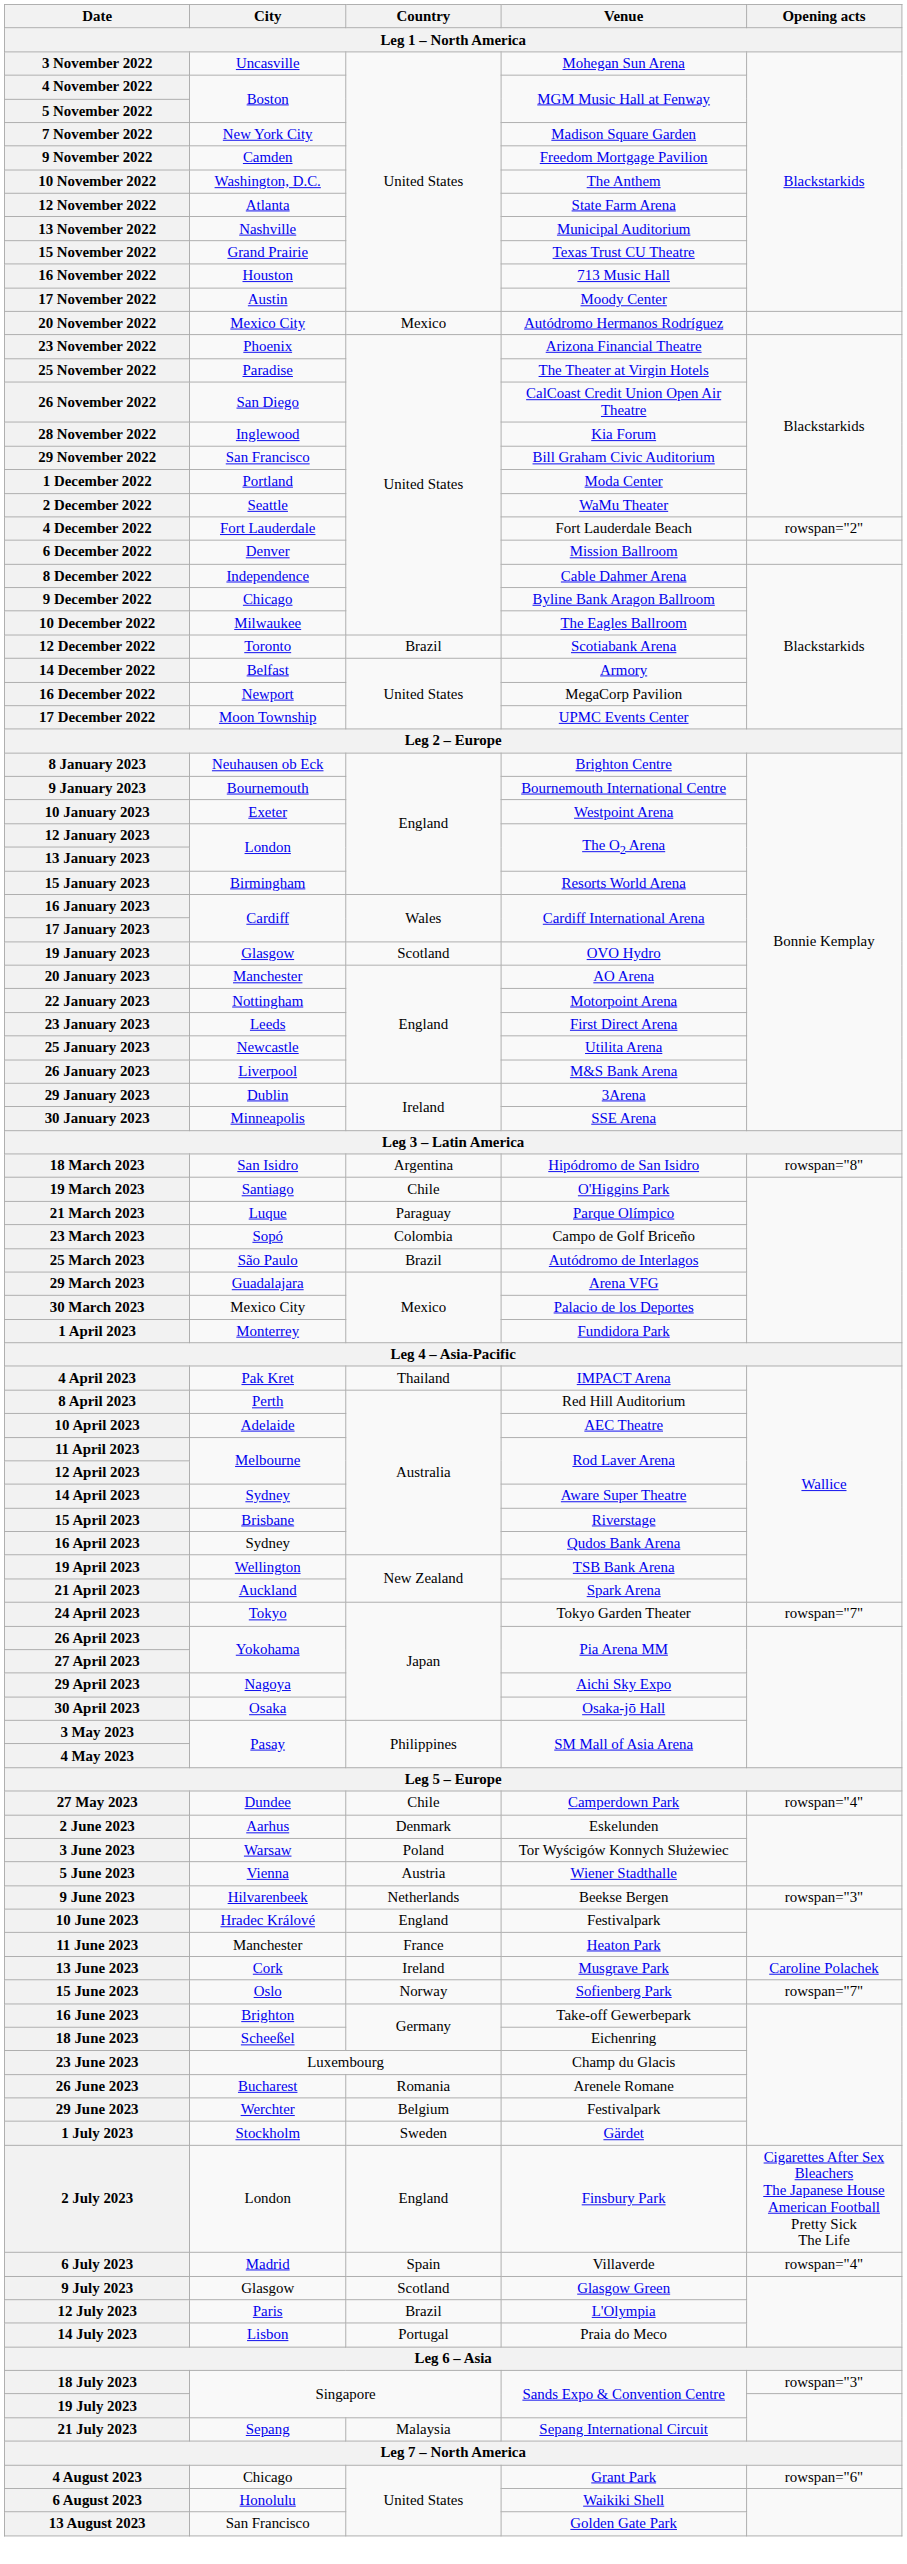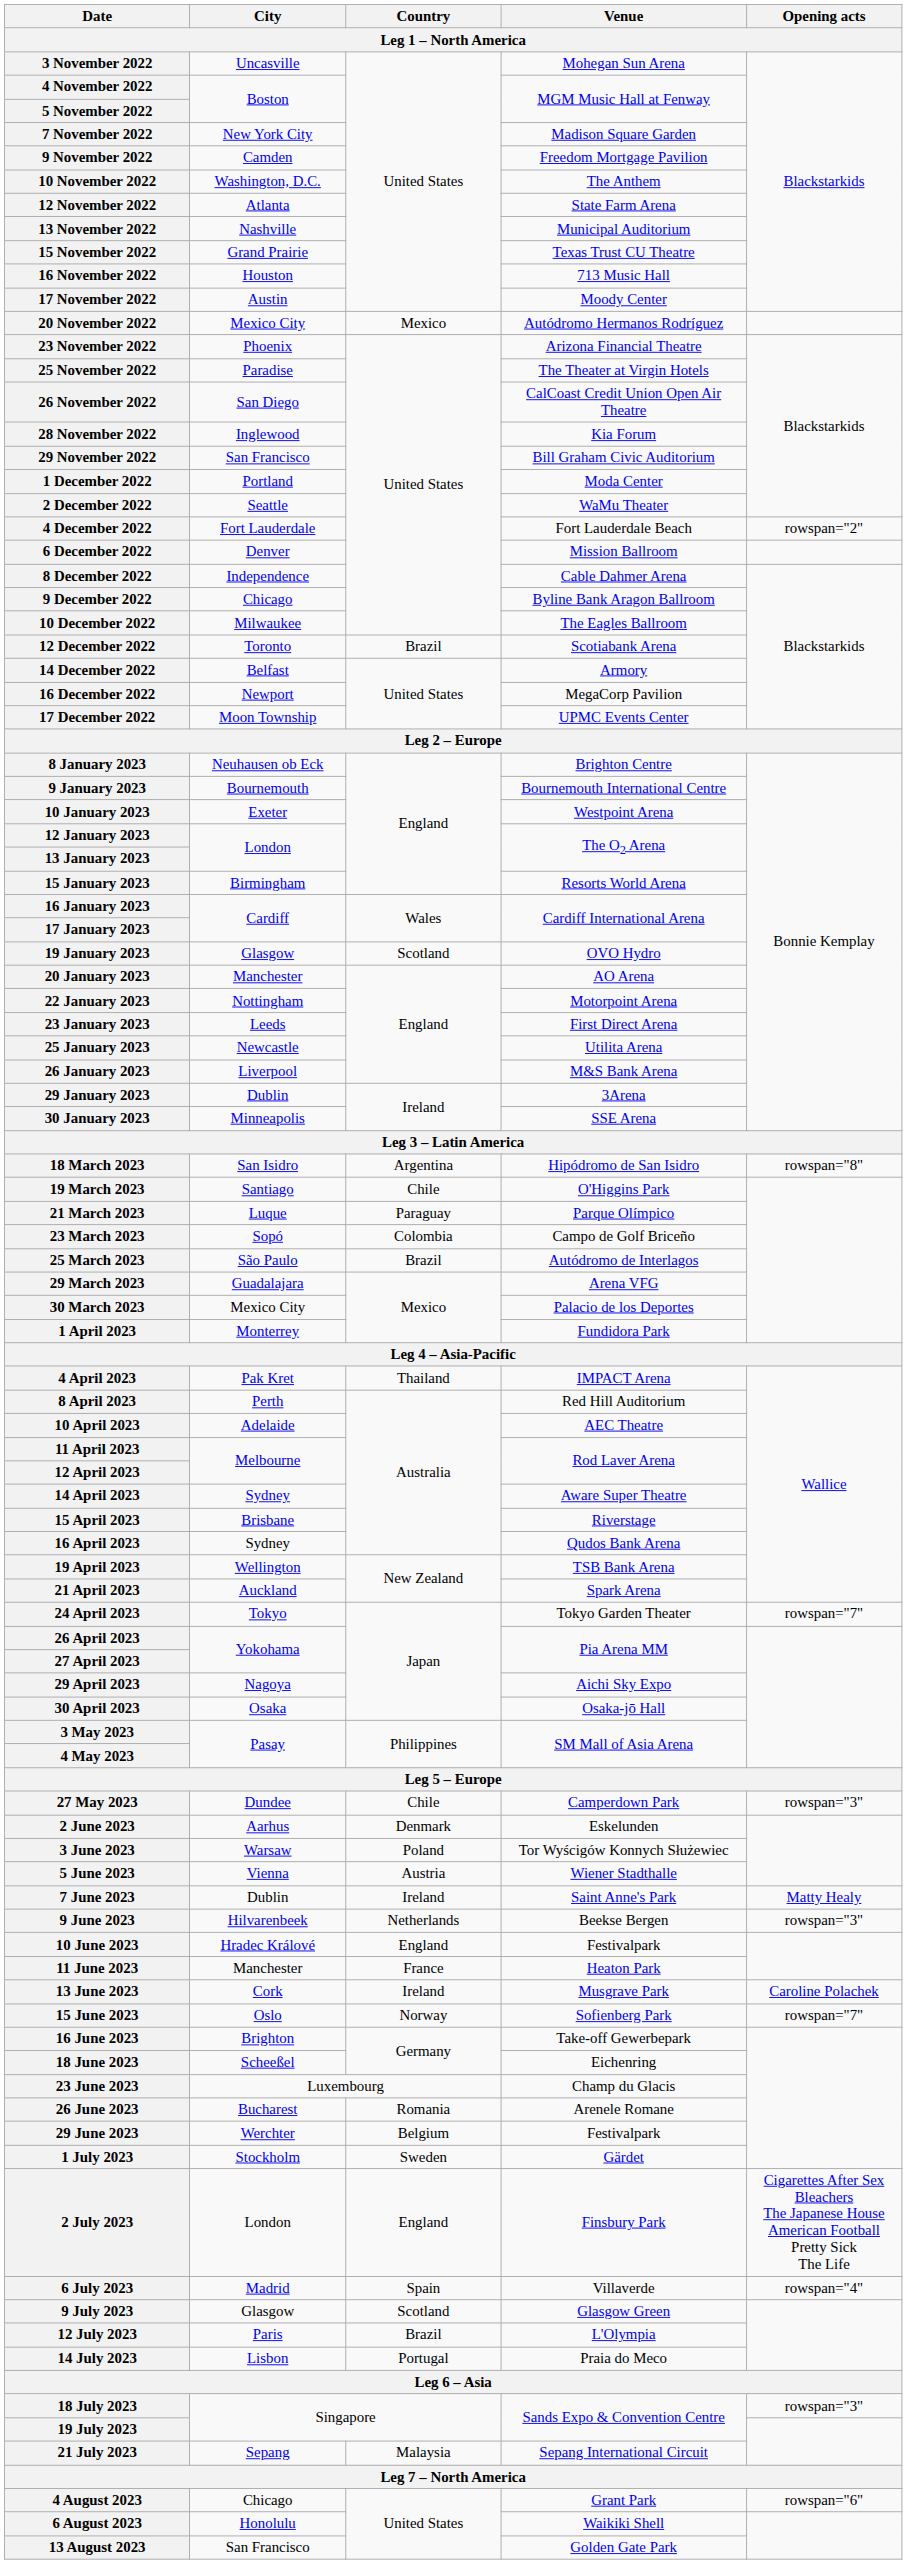(824, 1802) rowspan="4" -> (824, 1802) rowspan="3"
+ row: (97, 1897)
